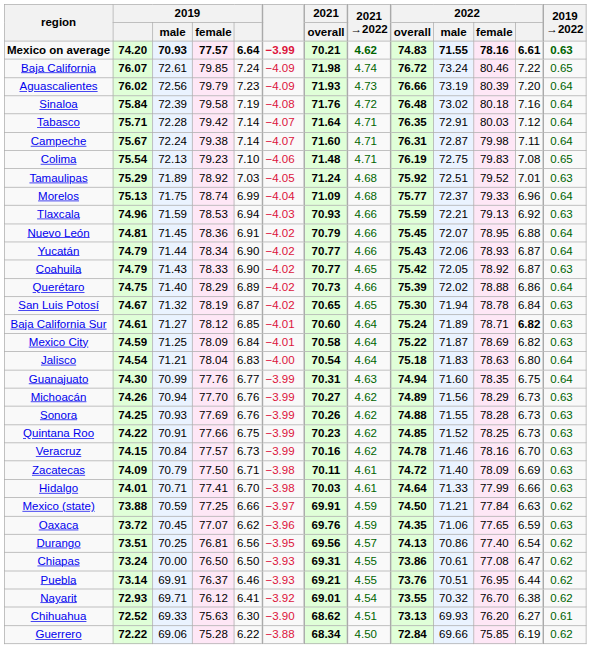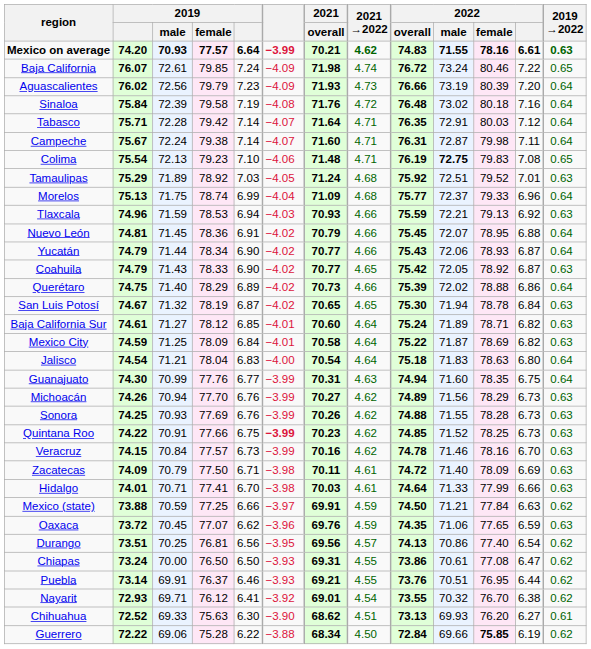(454, 159) normal -> (454, 159) bold
(529, 324) bold -> (529, 324) normal
(280, 433) normal -> (280, 433) bold
(494, 634) normal -> (494, 634) bold
